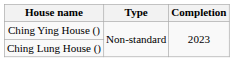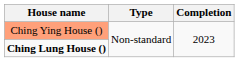(54, 30) no background -> (56, 30) lightsalmon background
(54, 48) normal -> (56, 48) bold
